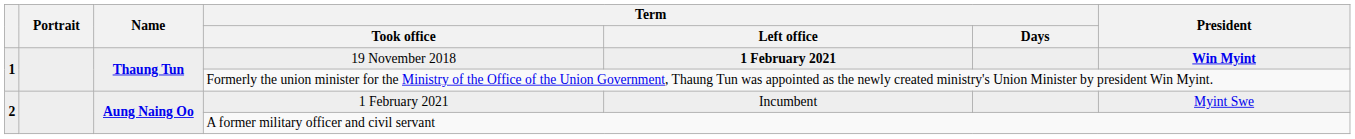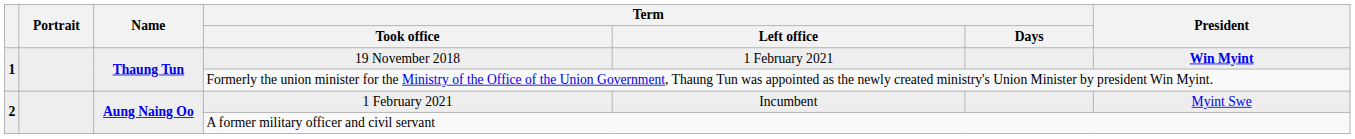(788, 58) bold -> (788, 58) normal
